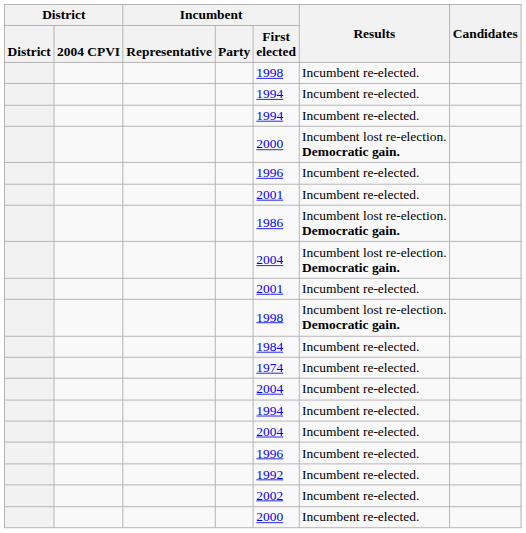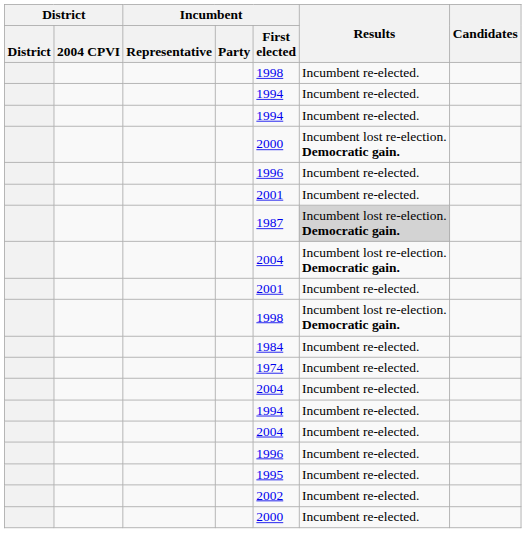(270, 223) 1986 -> (270, 223) 1987
(374, 223) no background -> (374, 223) lightgrey background
(270, 474) 1992 -> (270, 474) 1995
